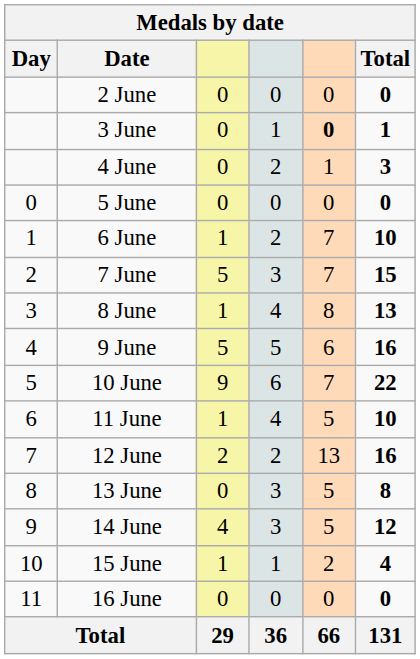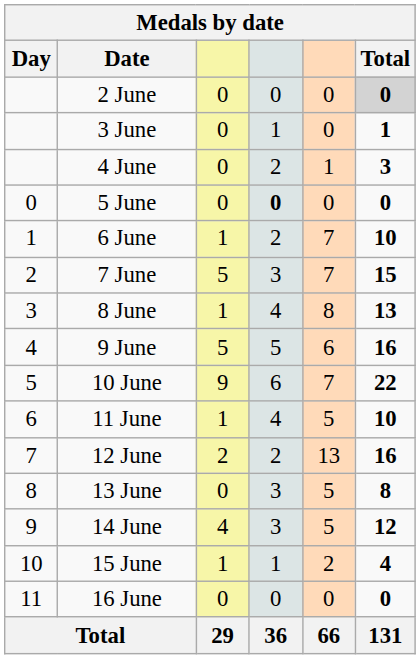(385, 94) no background -> (385, 94) lightgrey background
(329, 130) bold -> (329, 130) normal
(276, 202) normal -> (276, 202) bold
